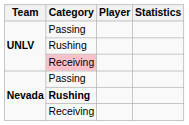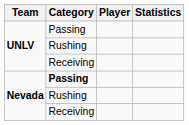(71, 62) pink background -> (71, 62) no background
(67, 79) normal -> (68, 79) bold
(69, 95) bold -> (68, 95) normal
